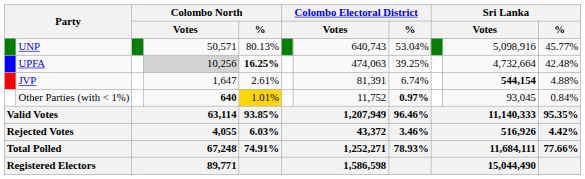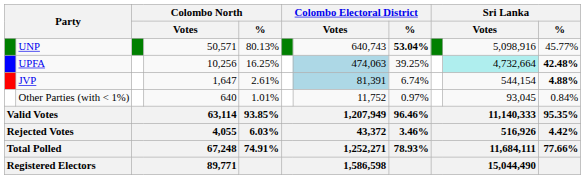(412, 47) normal -> (411, 47) bold
(222, 64) lightgrey background -> (222, 64) no background
(262, 64) bold -> (262, 64) normal
(369, 64) no background -> (369, 64) lightblue background
(514, 64) no background -> (514, 64) paleturquoise background
(562, 64) normal -> (561, 64) bold
(371, 81) no background -> (371, 81) lightblue background
(518, 81) bold -> (518, 81) normal
(564, 81) normal -> (564, 81) bold
(229, 98) bold -> (229, 98) normal
(265, 98) gold background -> (265, 98) no background
(414, 98) bold -> (415, 98) normal
